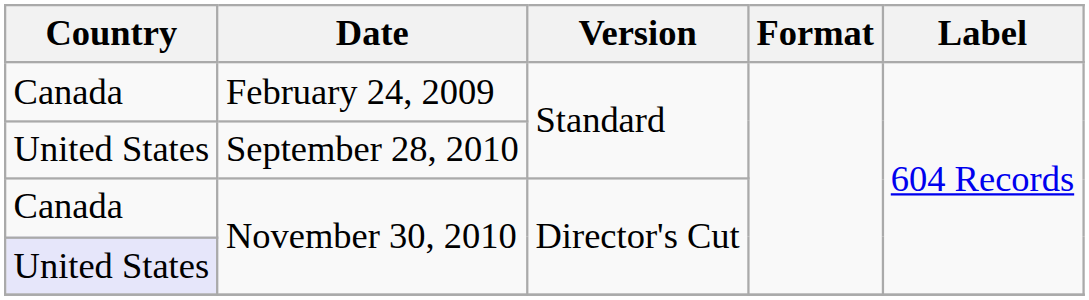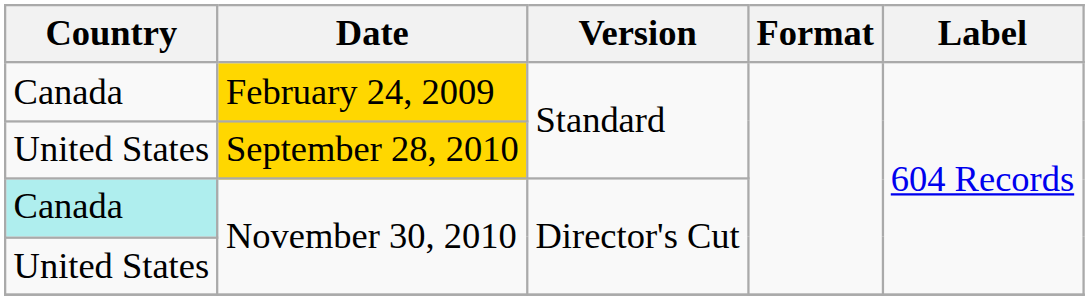(360, 91) no background -> (360, 91) gold background
(372, 149) no background -> (372, 149) gold background
(68, 206) no background -> (68, 206) paleturquoise background
(111, 264) lavender background -> (111, 264) no background
